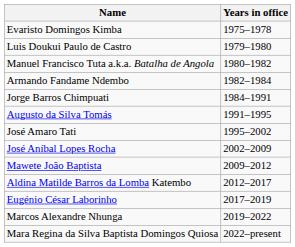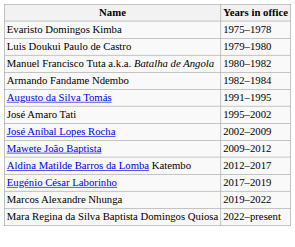- row: (58, 98)
